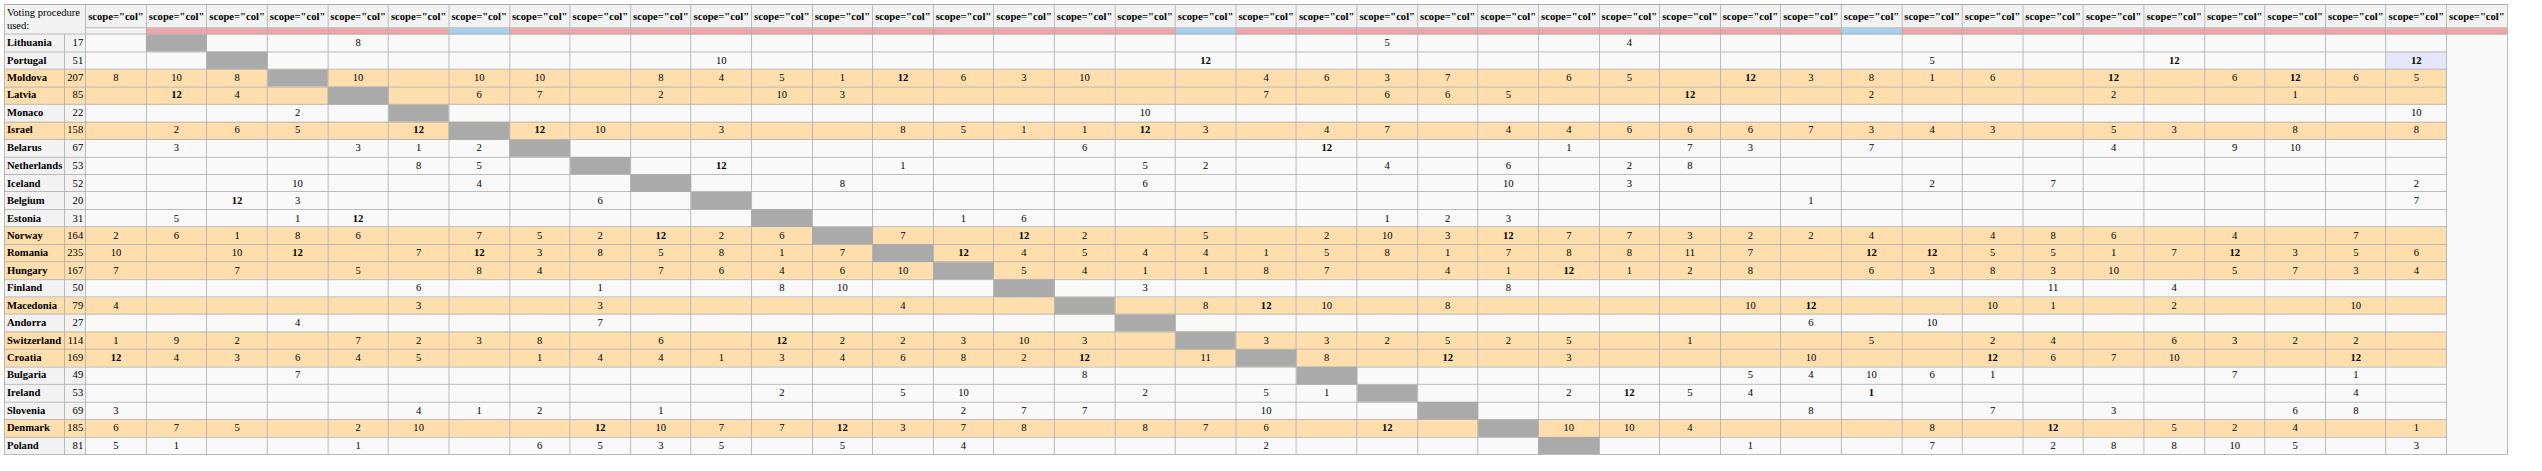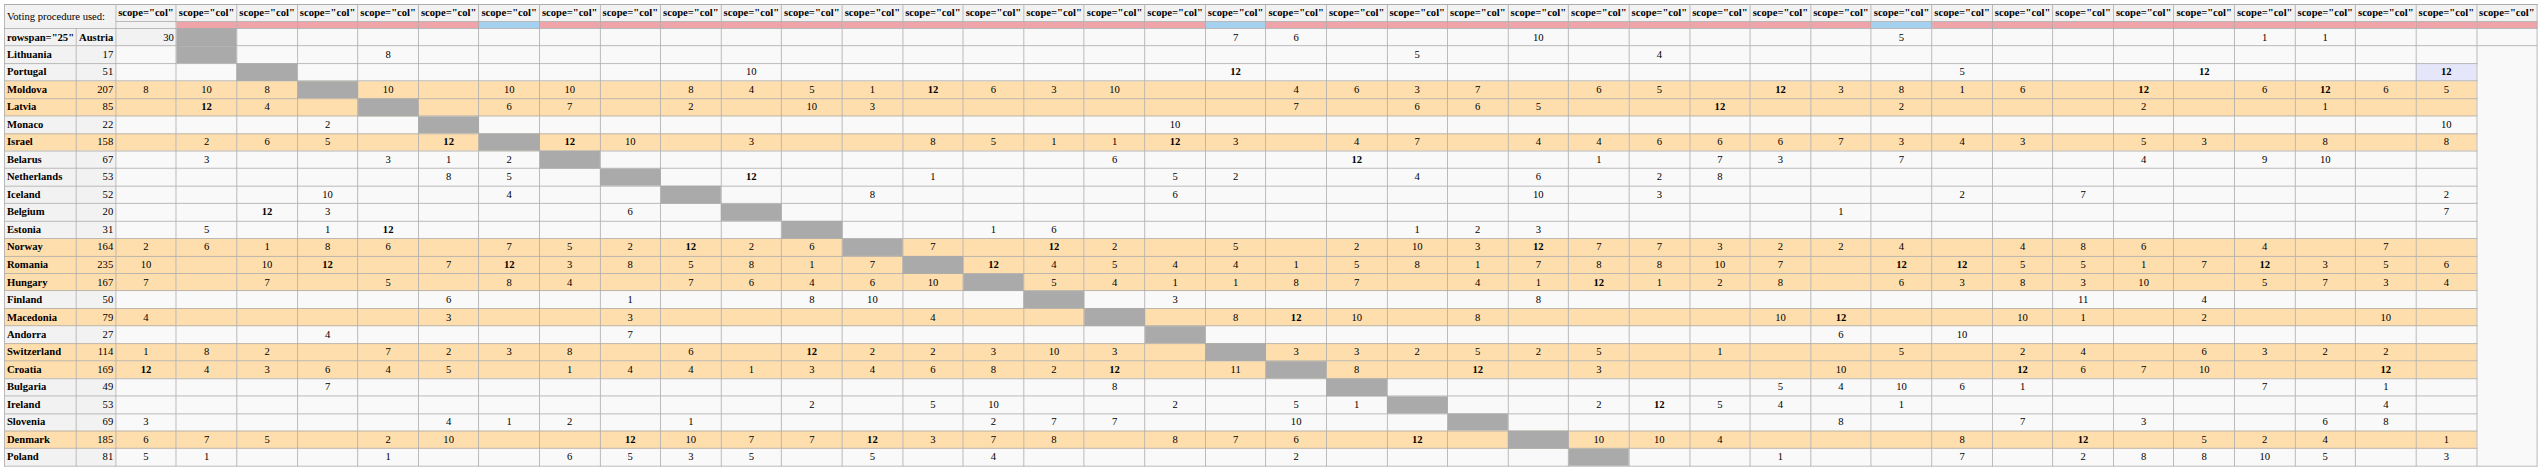+ row: (40, 36)
(1690, 252) 11 -> (1720, 264) 10
(177, 340) 9 -> (207, 351) 8
(1872, 392) bold -> (1902, 404) normal
